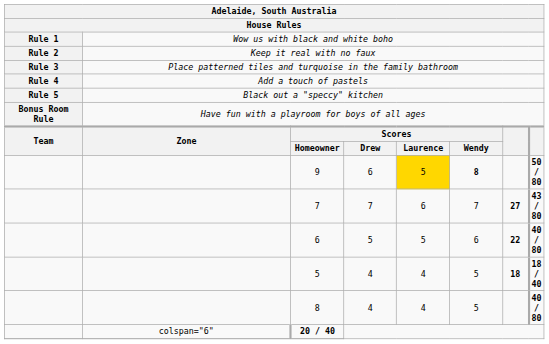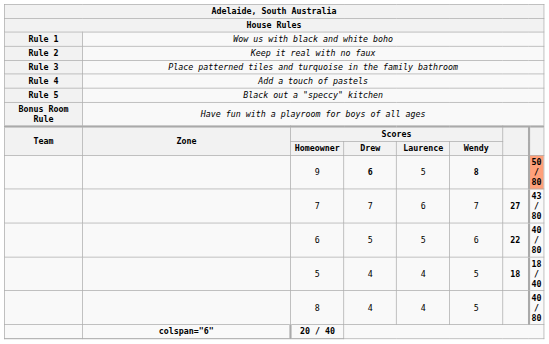(370, 172) normal -> (370, 172) bold
(423, 172) gold background -> (423, 172) no background
(537, 172) no background -> (537, 172) lightsalmon background
(186, 331) normal -> (186, 331) bold
